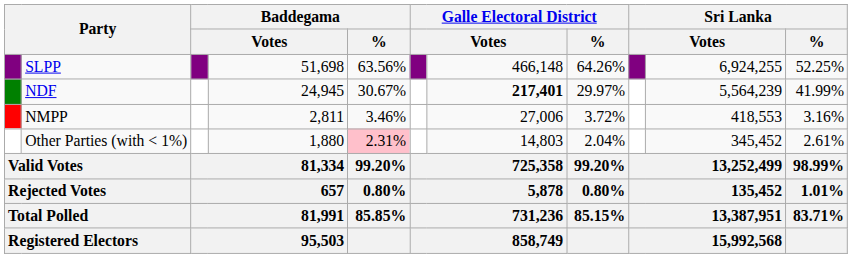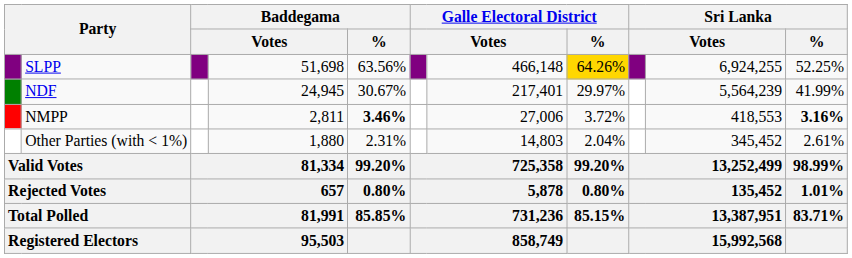(601, 66) no background -> (601, 66) gold background
(538, 91) bold -> (538, 91) normal
(386, 116) normal -> (385, 116) bold
(824, 116) normal -> (822, 116) bold
(386, 141) pink background -> (386, 141) no background
